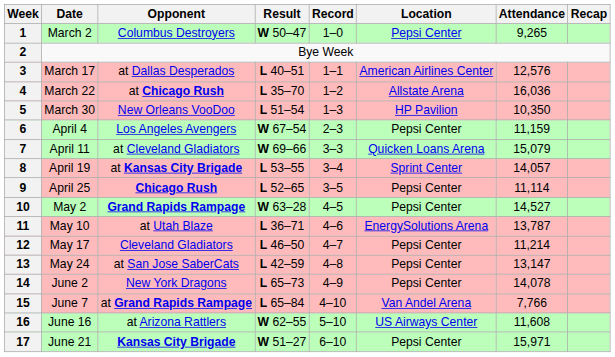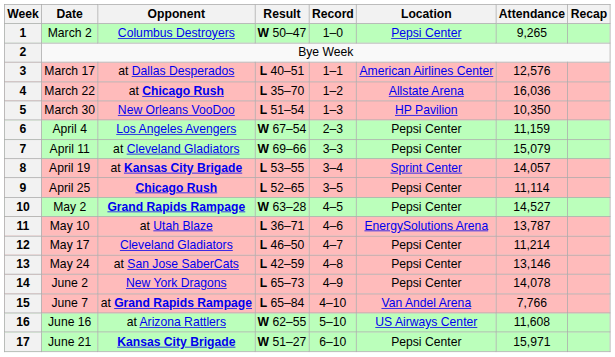(426, 149) Quicken Loans Arena -> (426, 149) Pepsi Center
(532, 264) 13,147 -> (532, 264) 13,146
